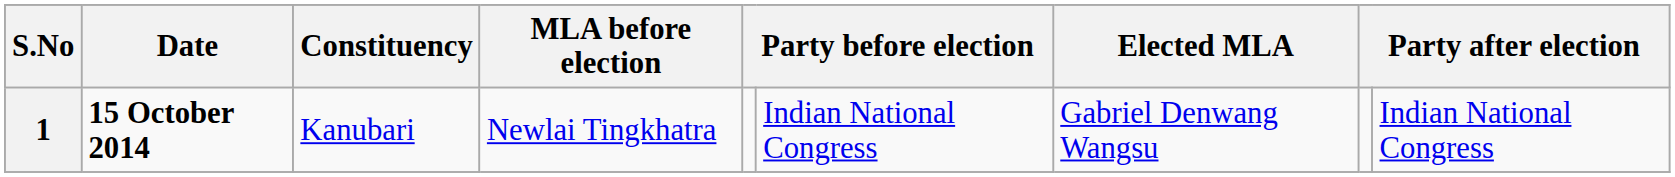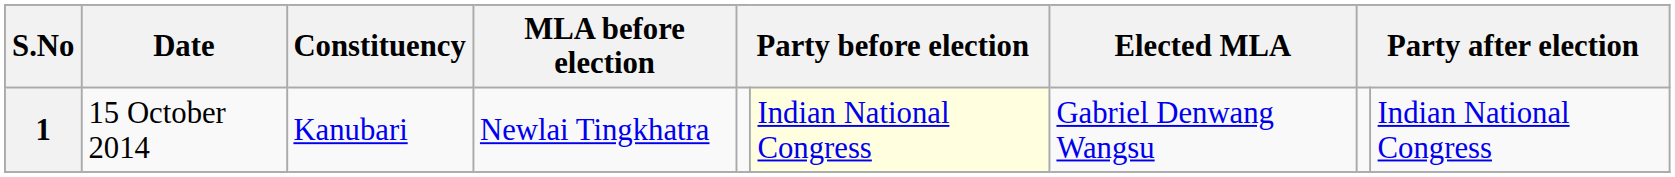(161, 129) bold -> (157, 129) normal
(859, 129) no background -> (853, 129) lightyellow background
